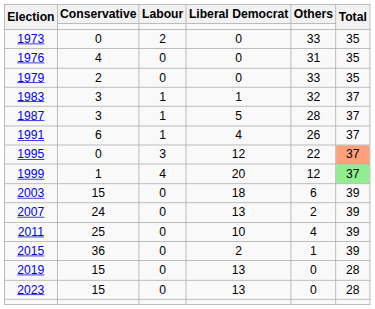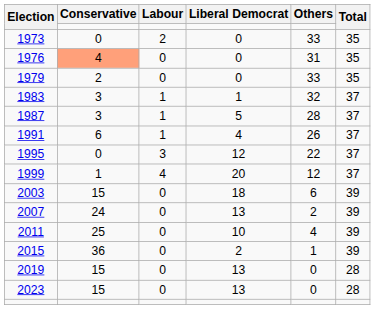(98, 58) no background -> (98, 58) lightsalmon background
(353, 154) lightsalmon background -> (353, 154) no background
(353, 174) lightgreen background -> (353, 174) no background
